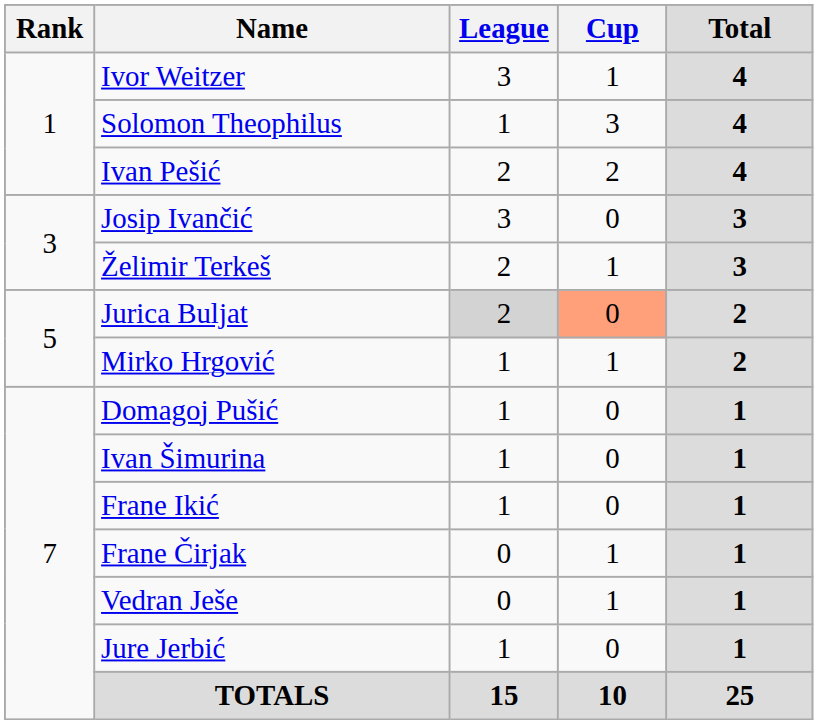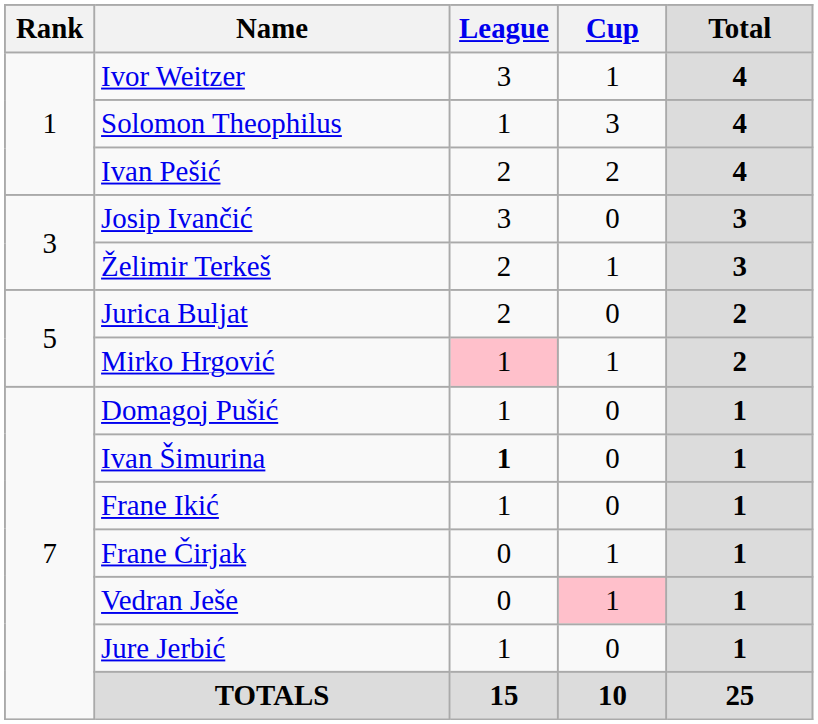(504, 314) lightgrey background -> (504, 314) no background
(612, 314) lightsalmon background -> (612, 314) no background
(504, 361) no background -> (504, 361) pink background
(504, 457) normal -> (504, 457) bold
(612, 599) no background -> (612, 599) pink background
